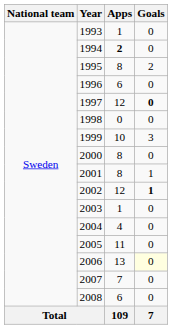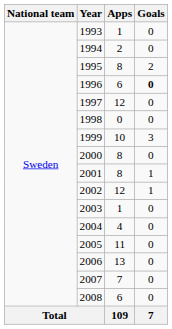(120, 48) bold -> (120, 48) normal
(151, 84) normal -> (151, 84) bold
(151, 102) bold -> (151, 102) normal
(151, 191) bold -> (151, 191) normal
(151, 262) lightyellow background -> (151, 262) no background
